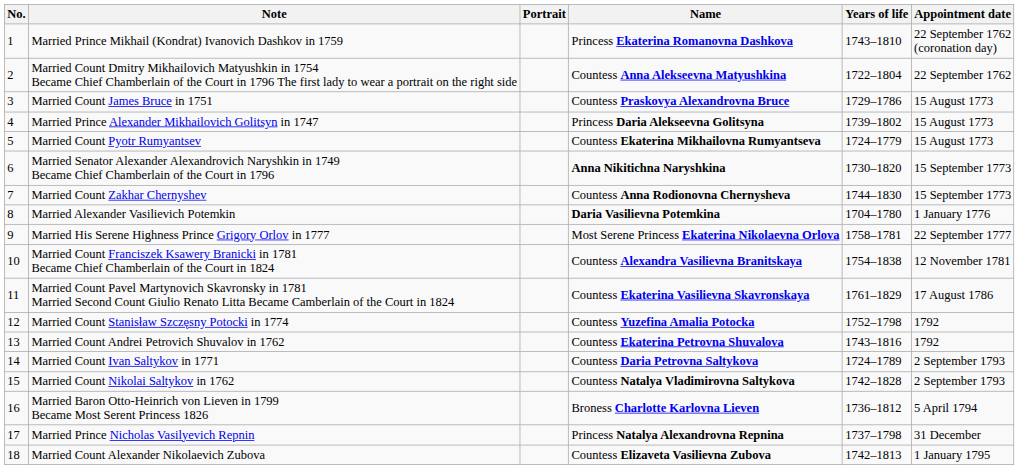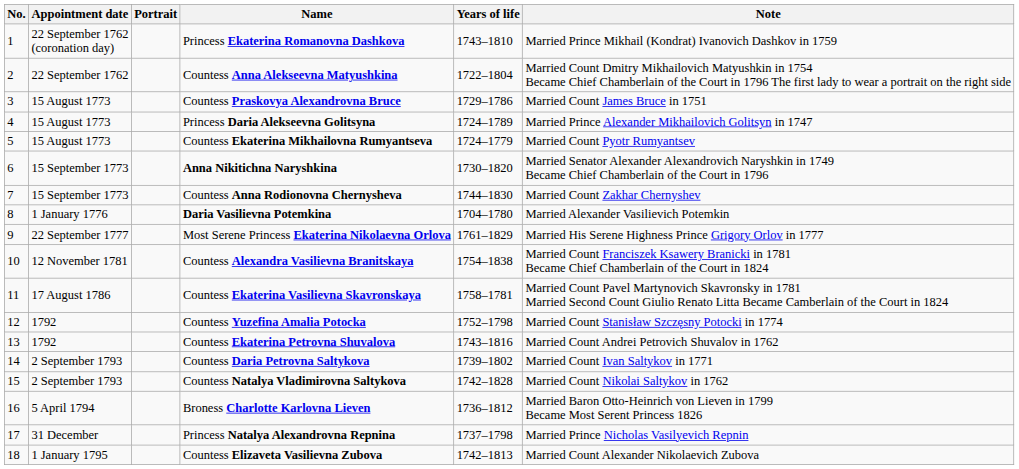columns swapped: (963, 14) <-> (274, 14)
(873, 121) 1739–1802 -> (485, 121) 1724–1789
(873, 234) 1758–1781 -> (485, 234) 1761–1829
(873, 295) 1761–1829 -> (485, 295) 1758–1781
(873, 361) 1724–1789 -> (485, 361) 1739–1802
